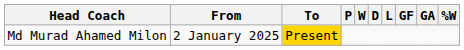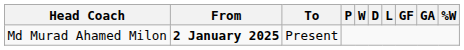(226, 35) normal -> (226, 35) bold
(312, 35) gold background -> (312, 35) no background
